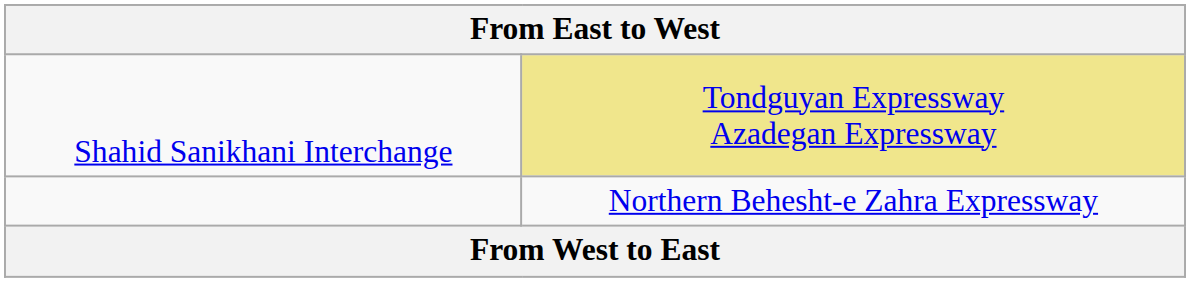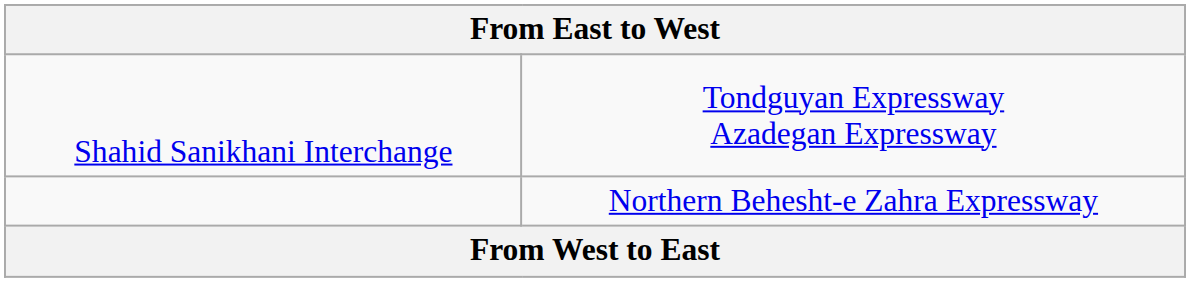(853, 114) khaki background -> (853, 114) no background
